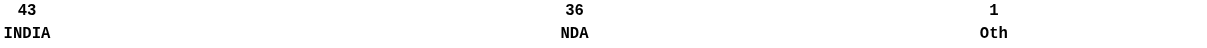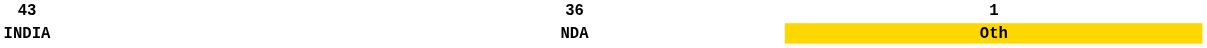(994, 33) no background -> (994, 33) gold background
